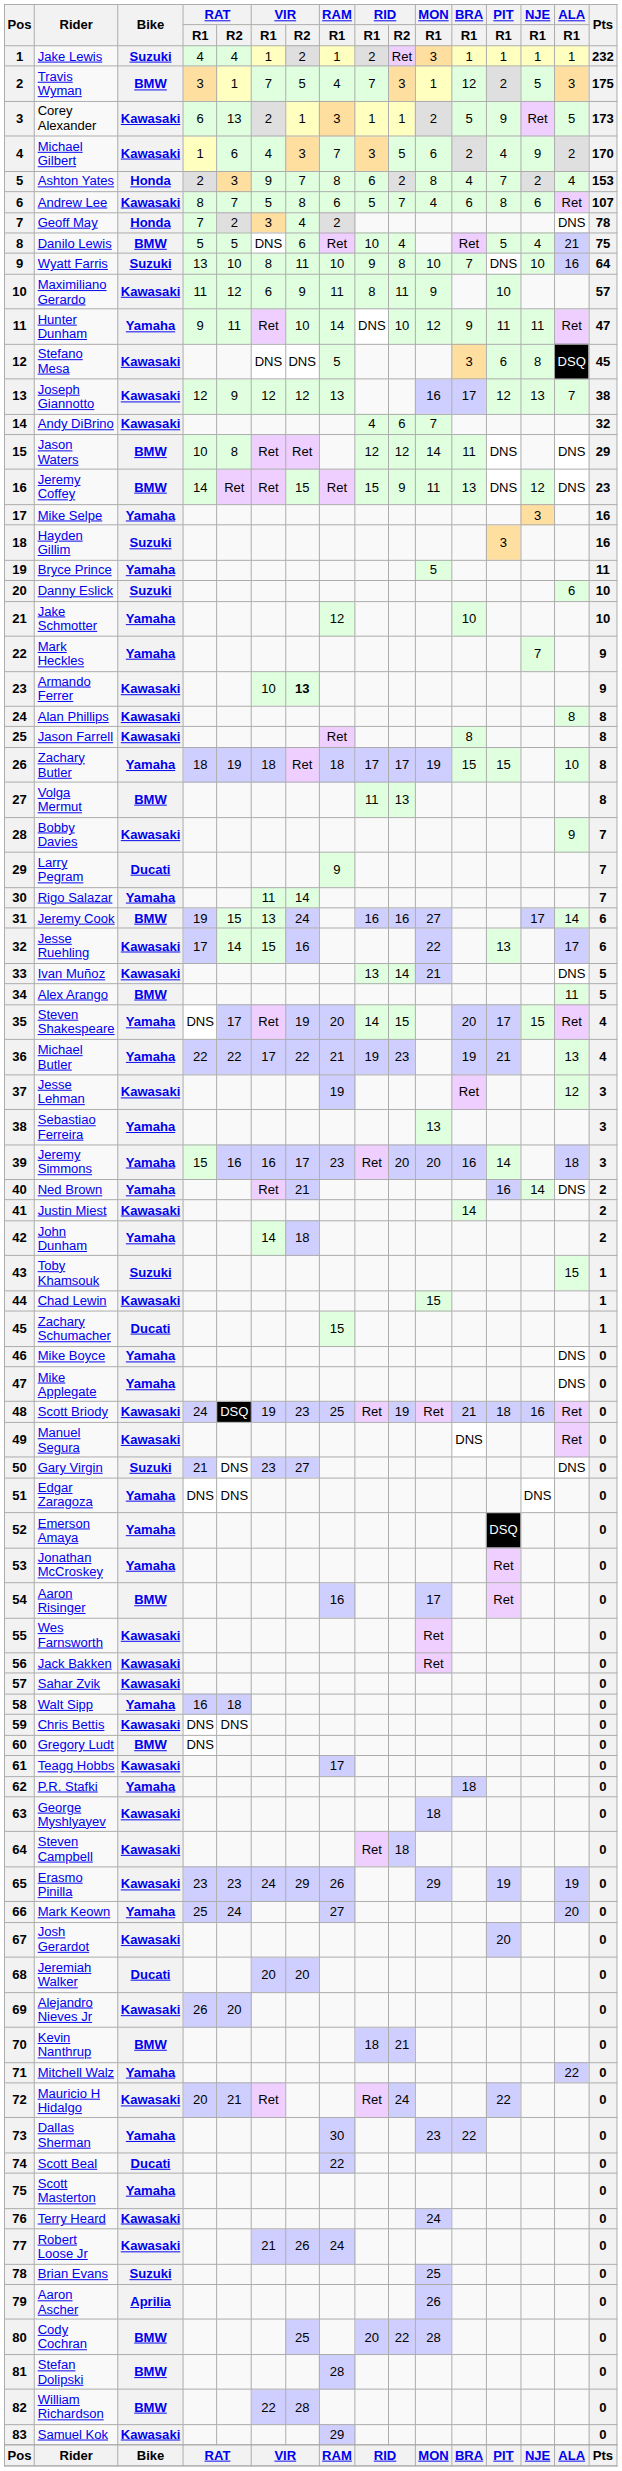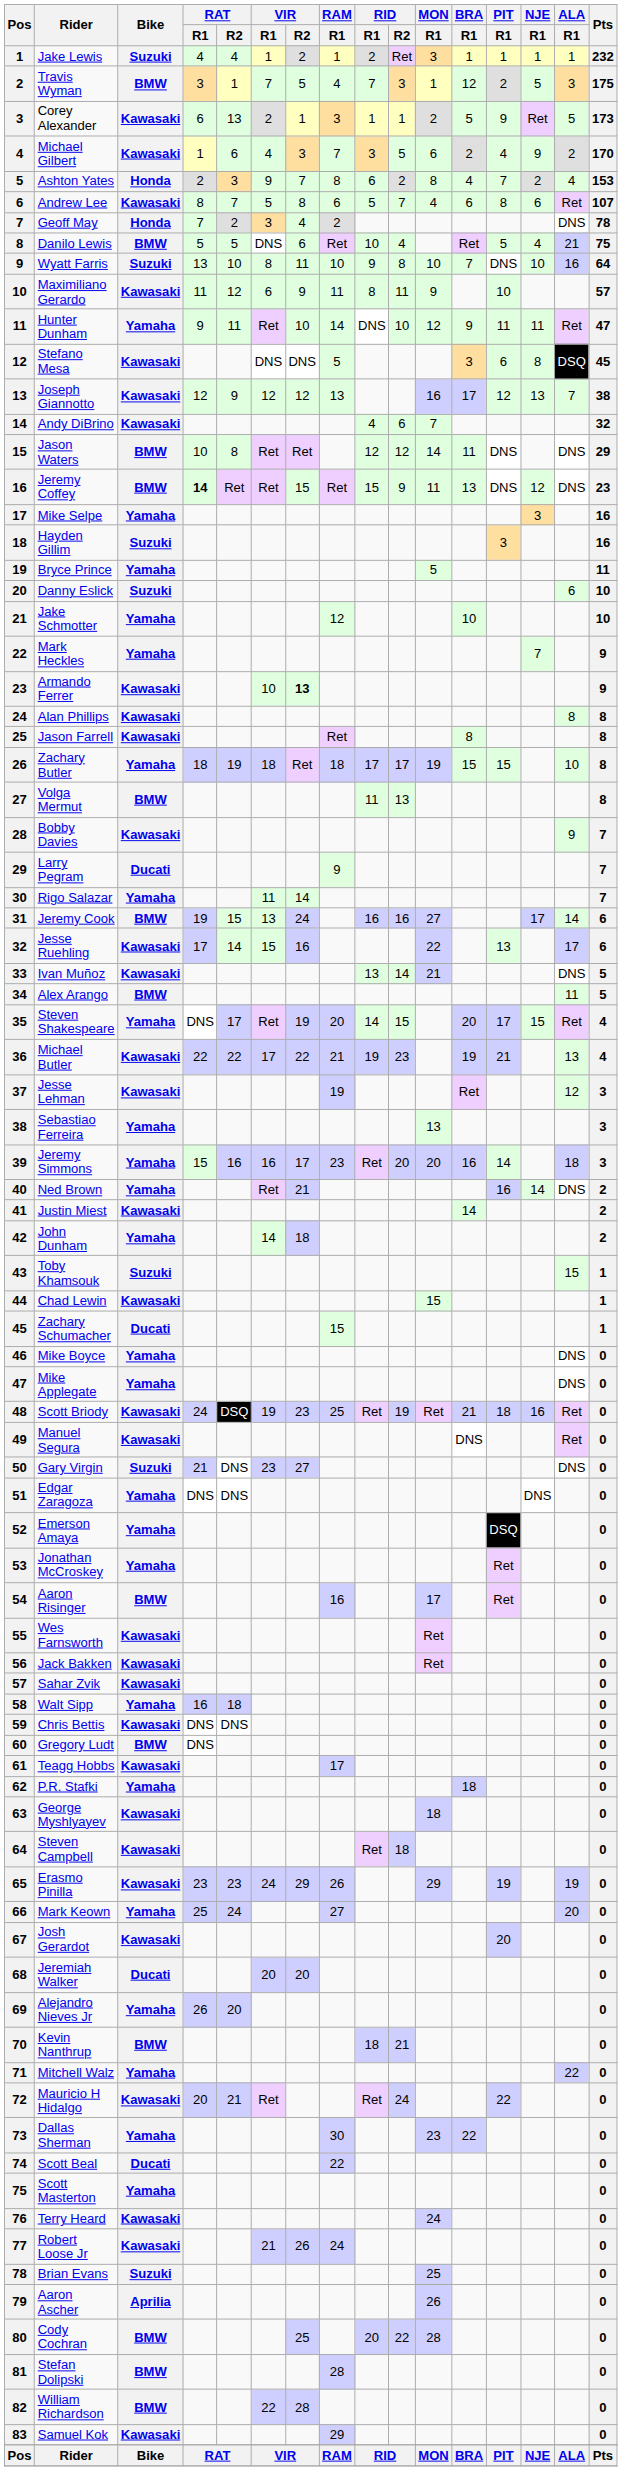(200, 487) normal -> (200, 487) bold
(151, 1057) Yamaha -> (151, 1057) Kawasaki
(151, 2009) Kawasaki -> (151, 2009) Yamaha
